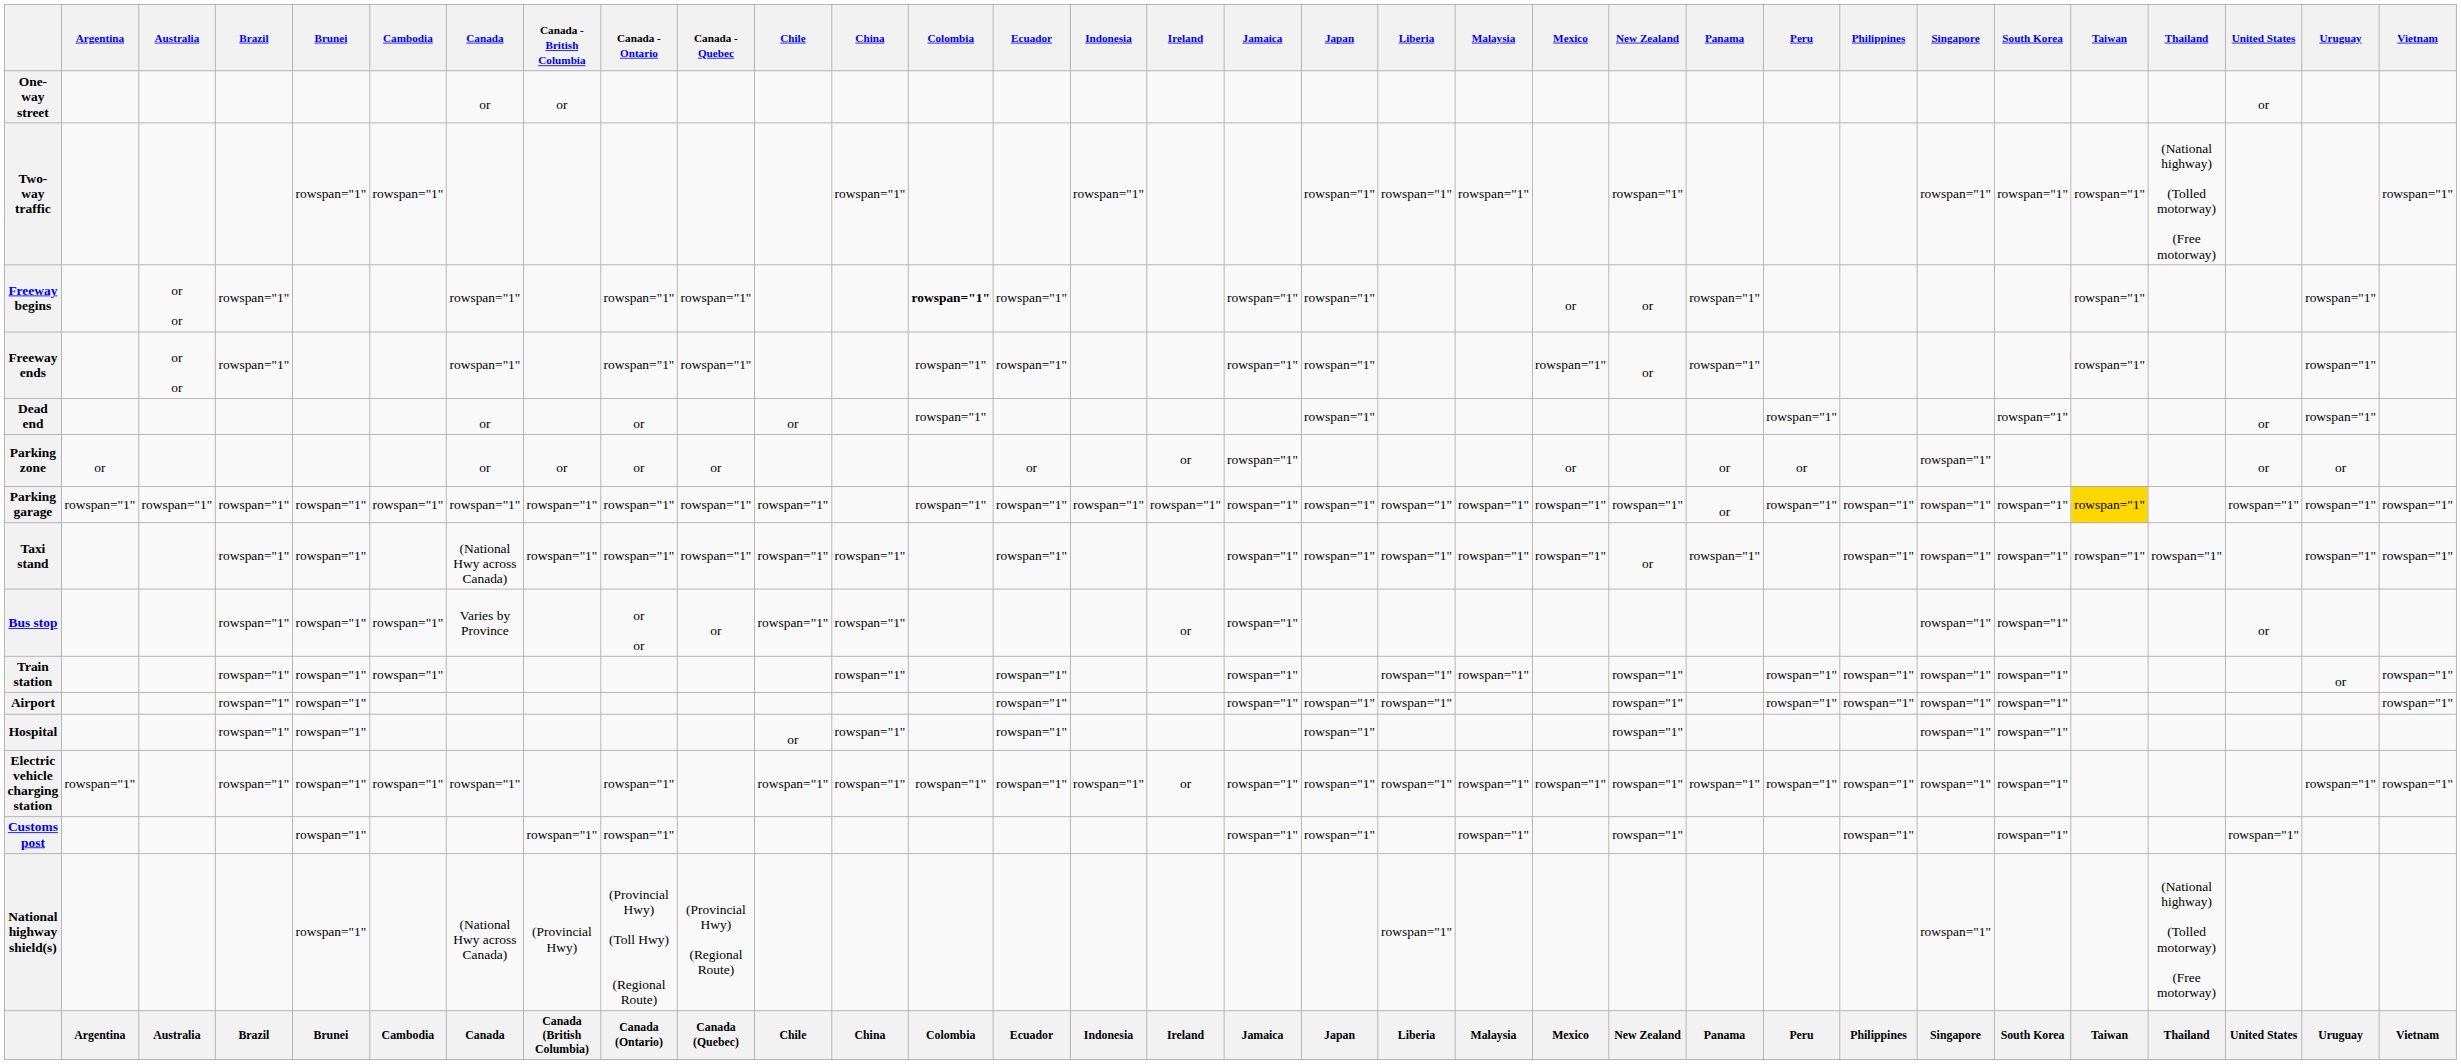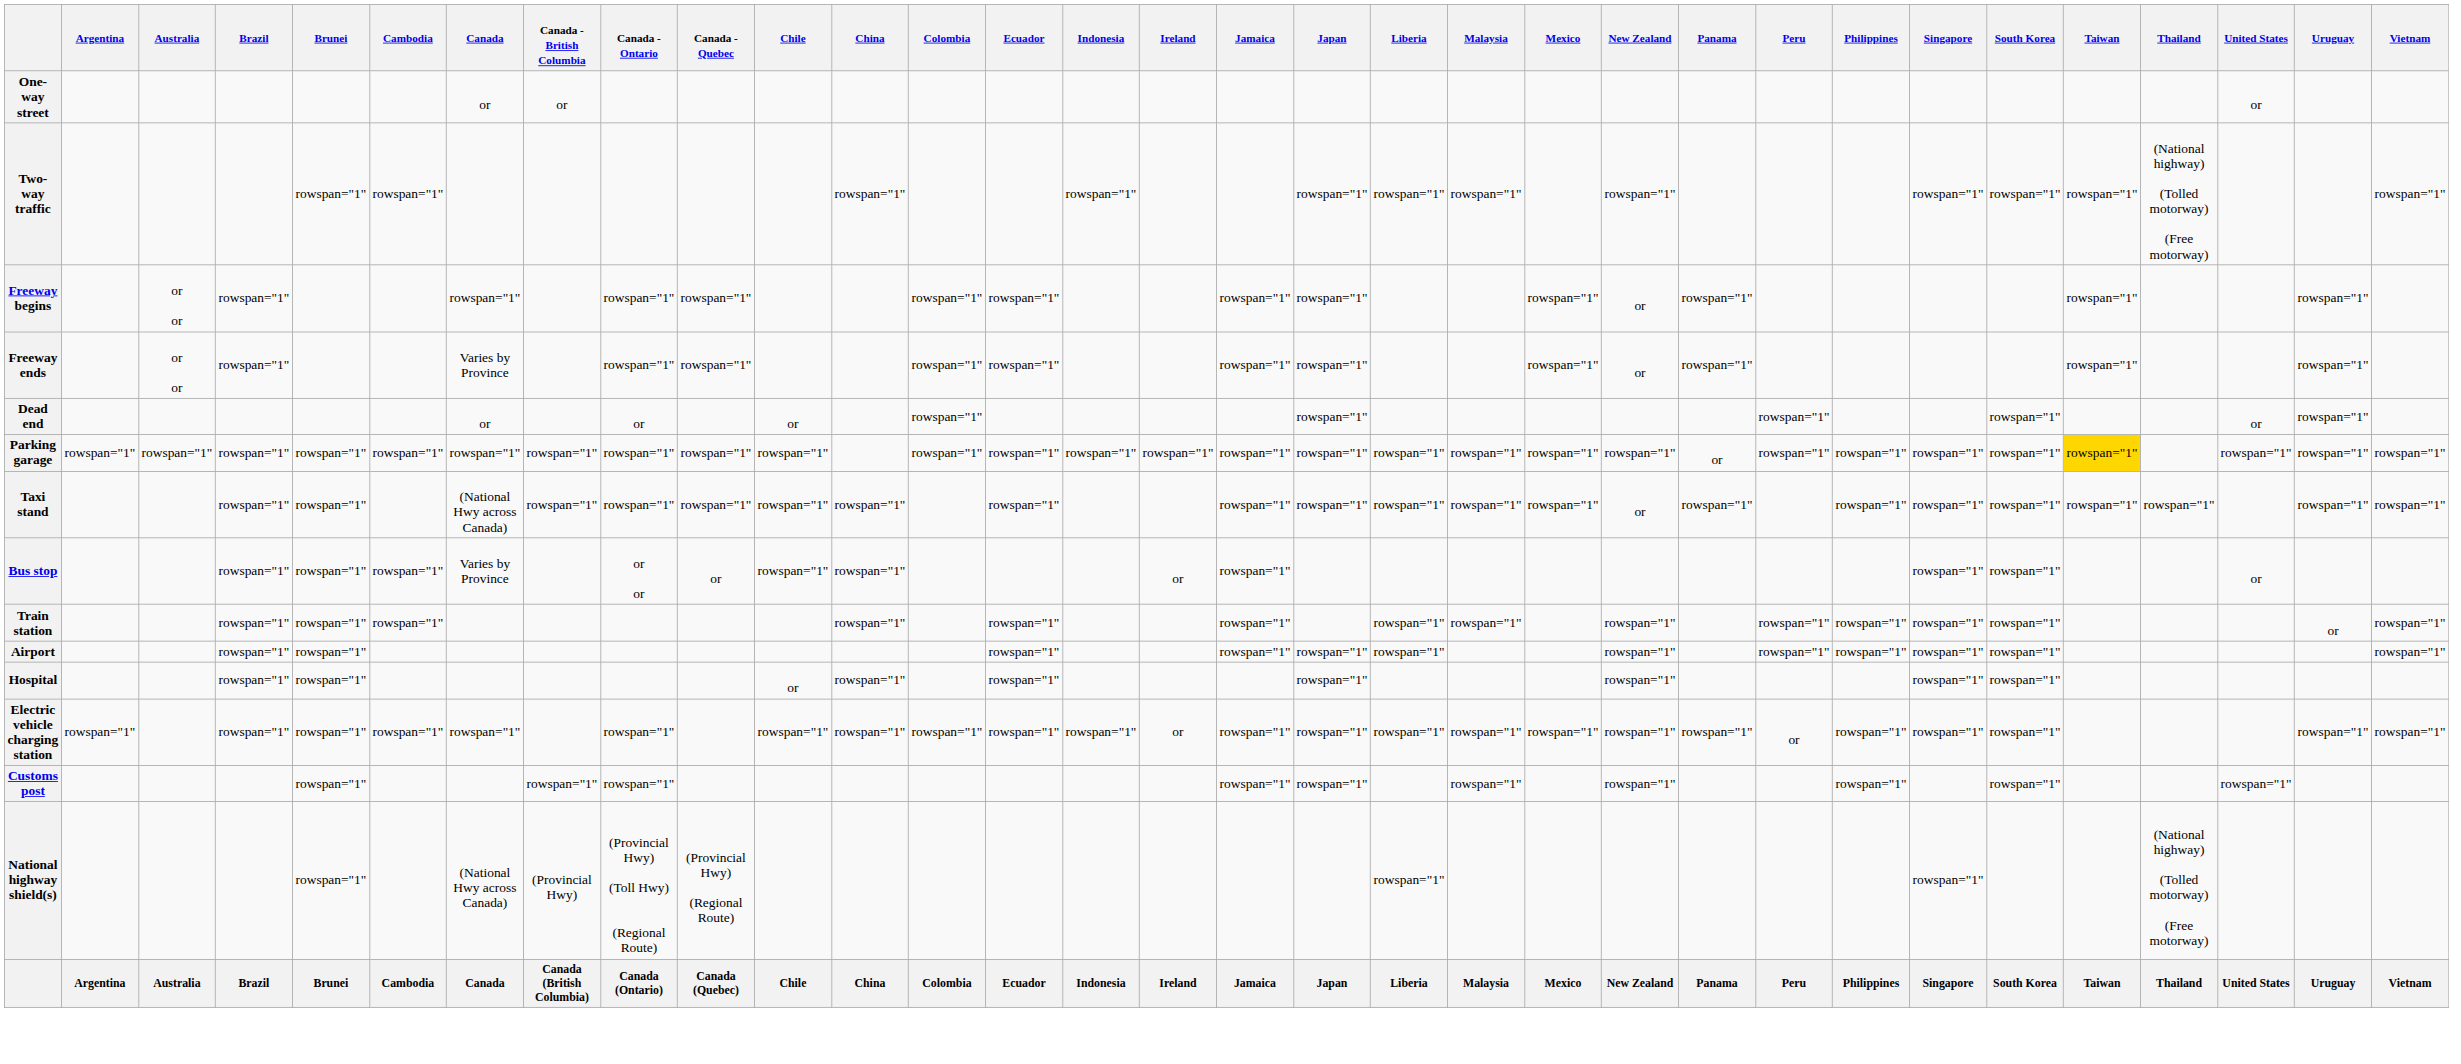(951, 298) bold -> (947, 298) normal
(1571, 305) or -> (1563, 298) rowspan="1"
(485, 365) rowspan="1" -> (485, 365) Varies by Province
- row: (33, 460)
(1802, 783) rowspan="1" -> (1794, 739) or
